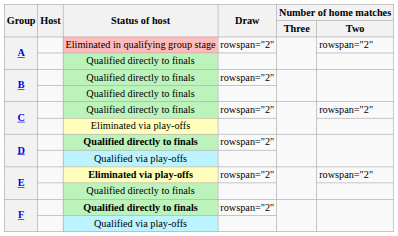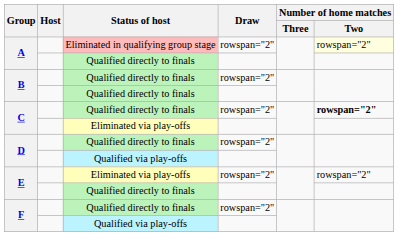(346, 45) no background -> (344, 45) lightyellow background
(346, 110) normal -> (347, 110) bold
(141, 142) bold -> (141, 142) normal
(141, 175) bold -> (141, 175) normal
(141, 207) bold -> (141, 207) normal
